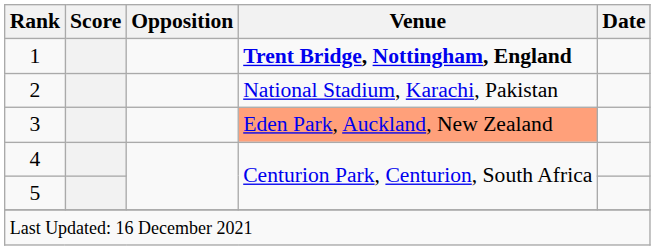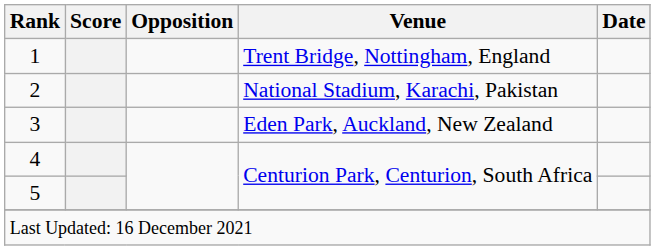(408, 55) bold -> (397, 55) normal
(398, 124) lightsalmon background -> (398, 124) no background
